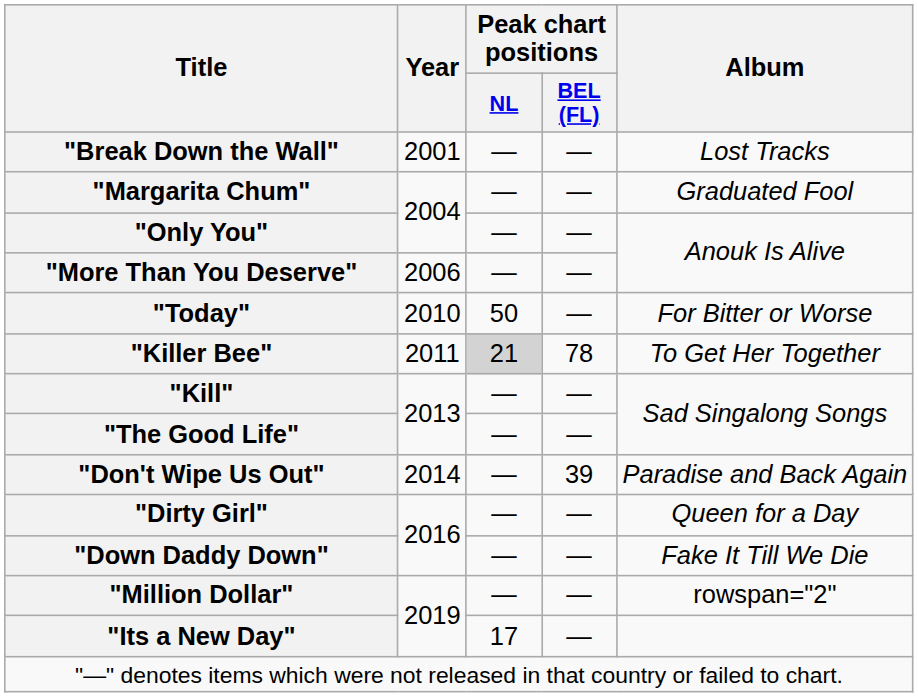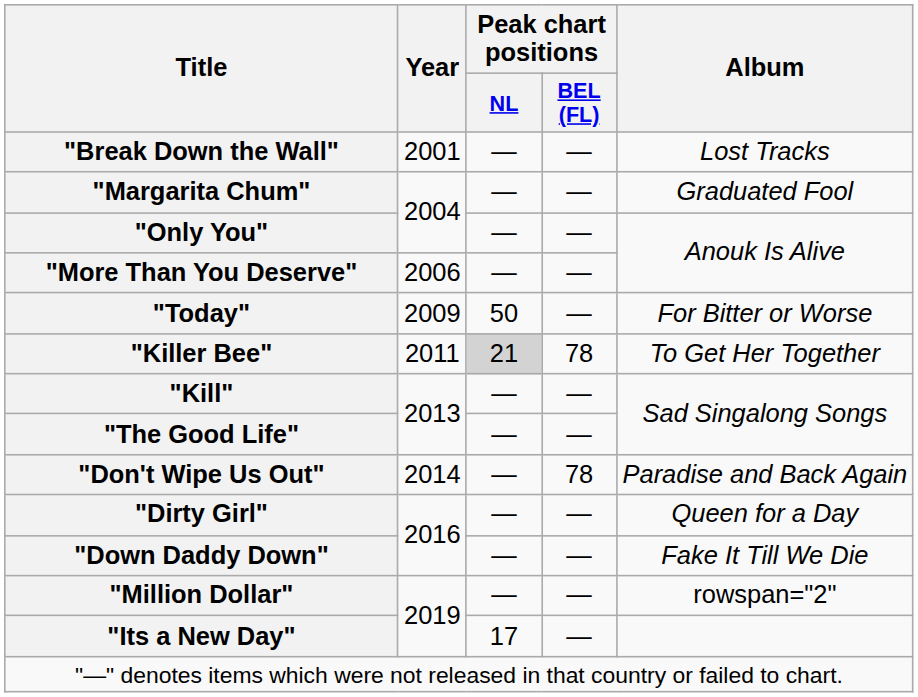(432, 312) 2010 -> (432, 312) 2009
(579, 474) 39 -> (579, 474) 78
